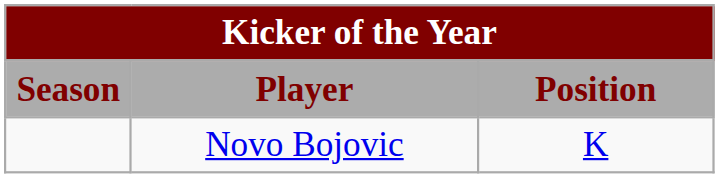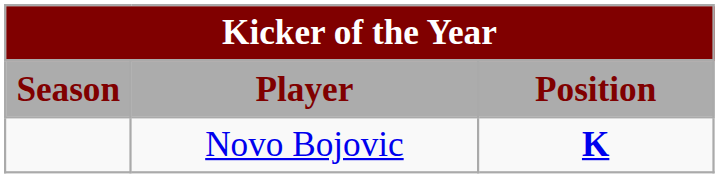(596, 144) normal -> (596, 144) bold
